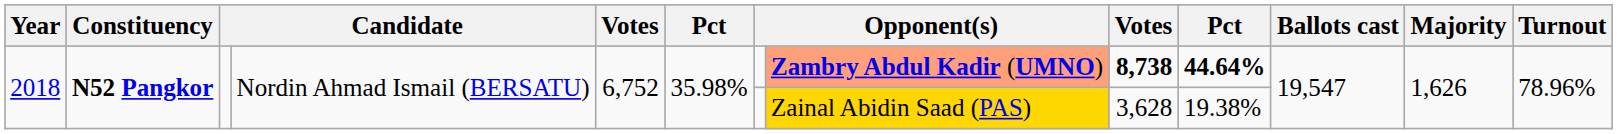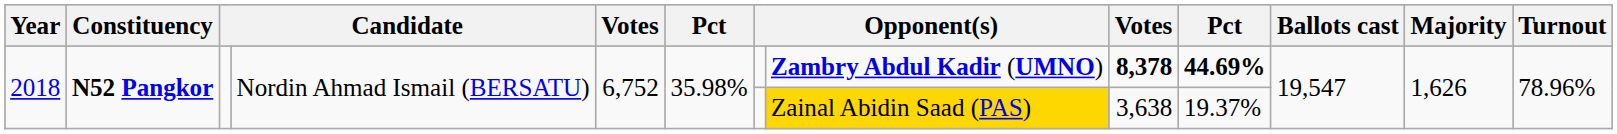(937, 66) lightsalmon background -> (937, 66) no background
(1144, 66) 8,738 -> (1144, 66) 8,378
(1225, 66) 44.64% -> (1225, 66) 44.69%
(1144, 107) 3,628 -> (1144, 107) 3,638
(1223, 107) 19.38% -> (1223, 107) 19.37%
